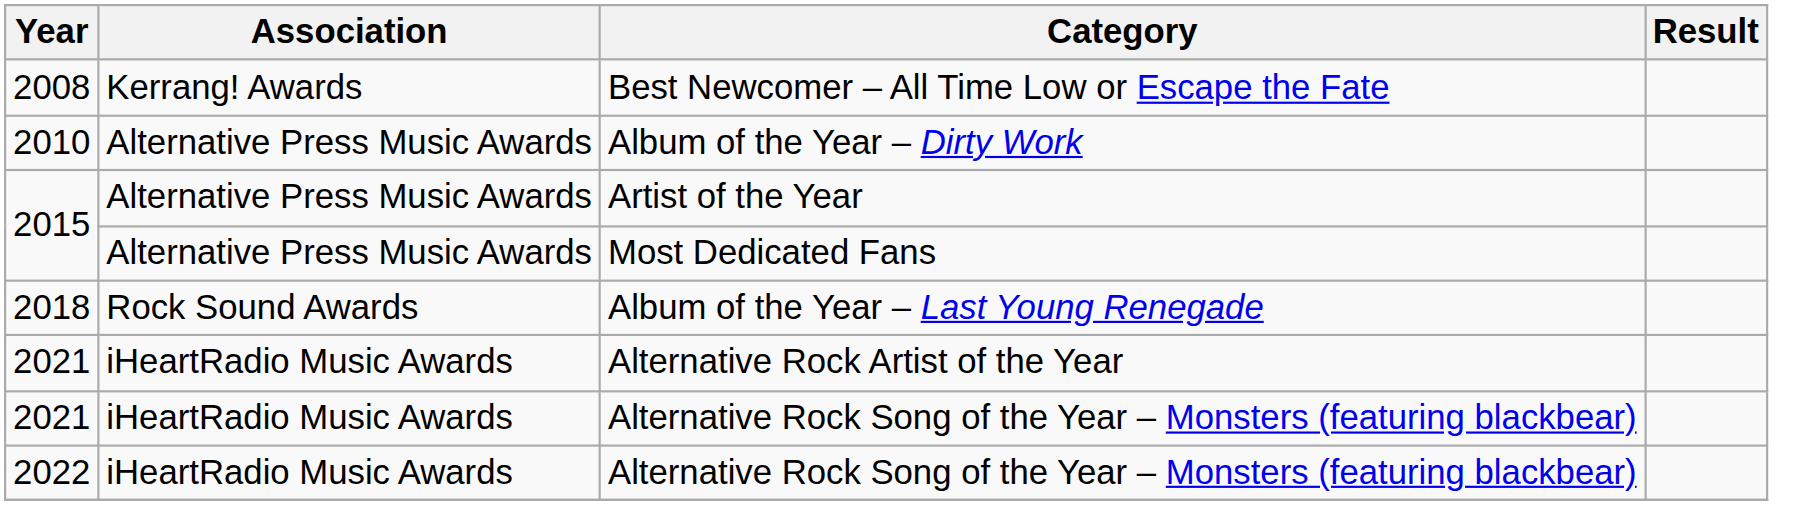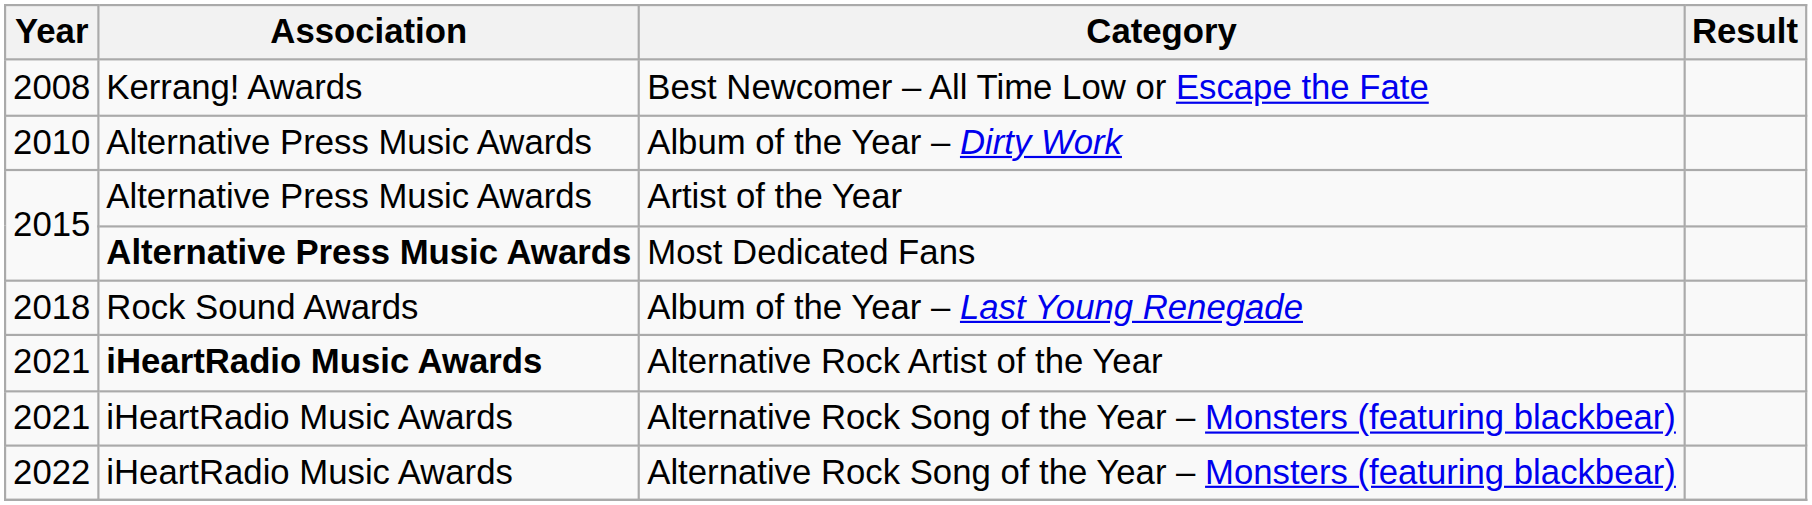(349, 252) normal -> (369, 252) bold
(310, 362) normal -> (324, 362) bold
